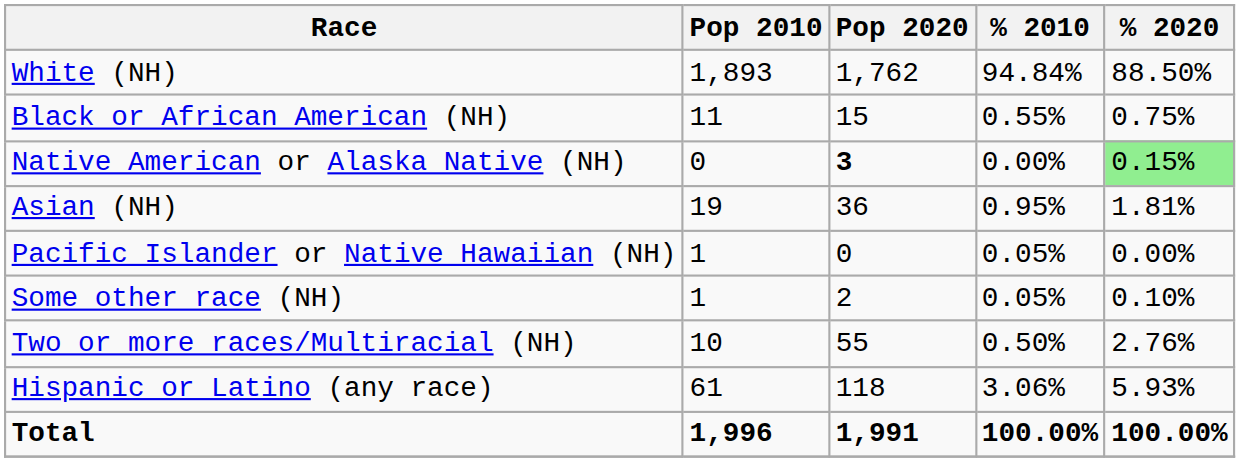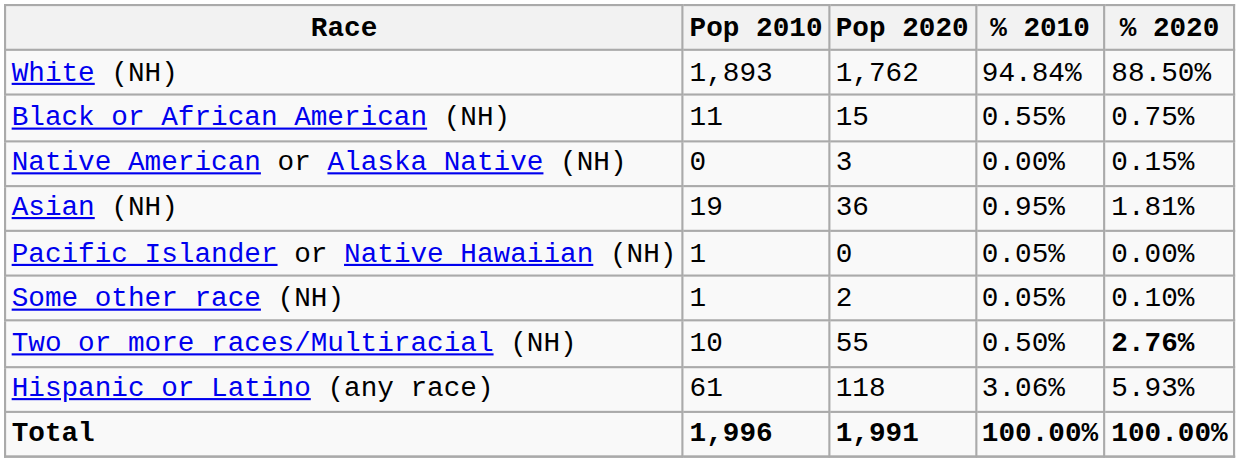(844, 163) bold -> (844, 163) normal
(1153, 163) lightgreen background -> (1153, 163) no background
(1153, 344) normal -> (1153, 344) bold
